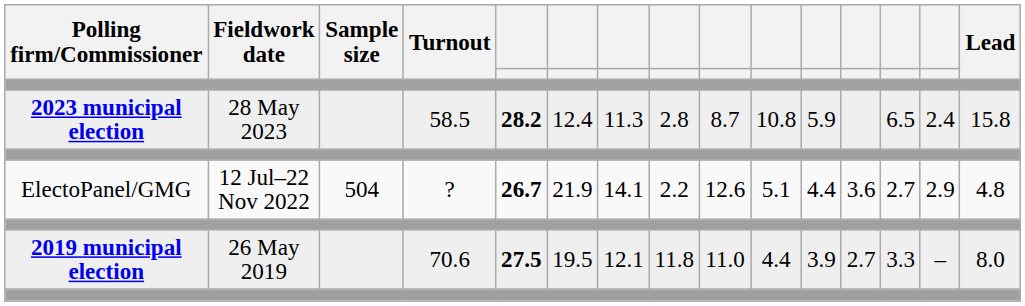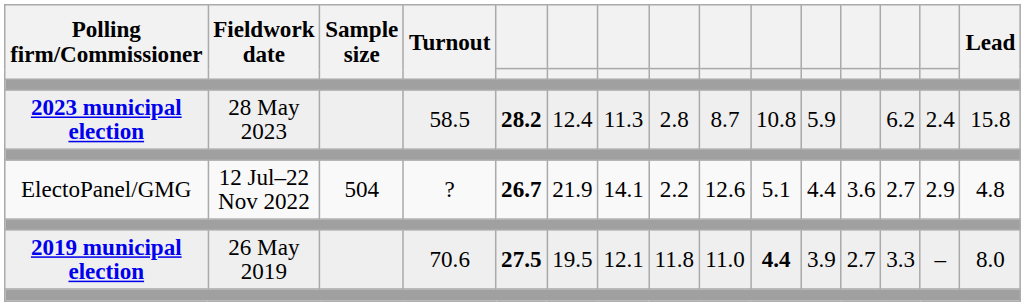(901, 119) 6.5 -> (901, 119) 6.2
(776, 259) normal -> (776, 259) bold
